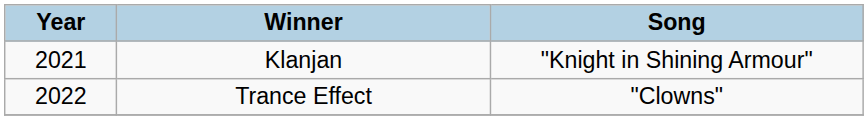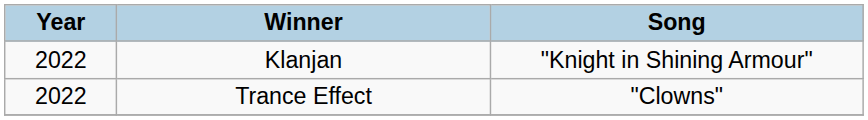(61, 59) 2021 -> (61, 59) 2022
